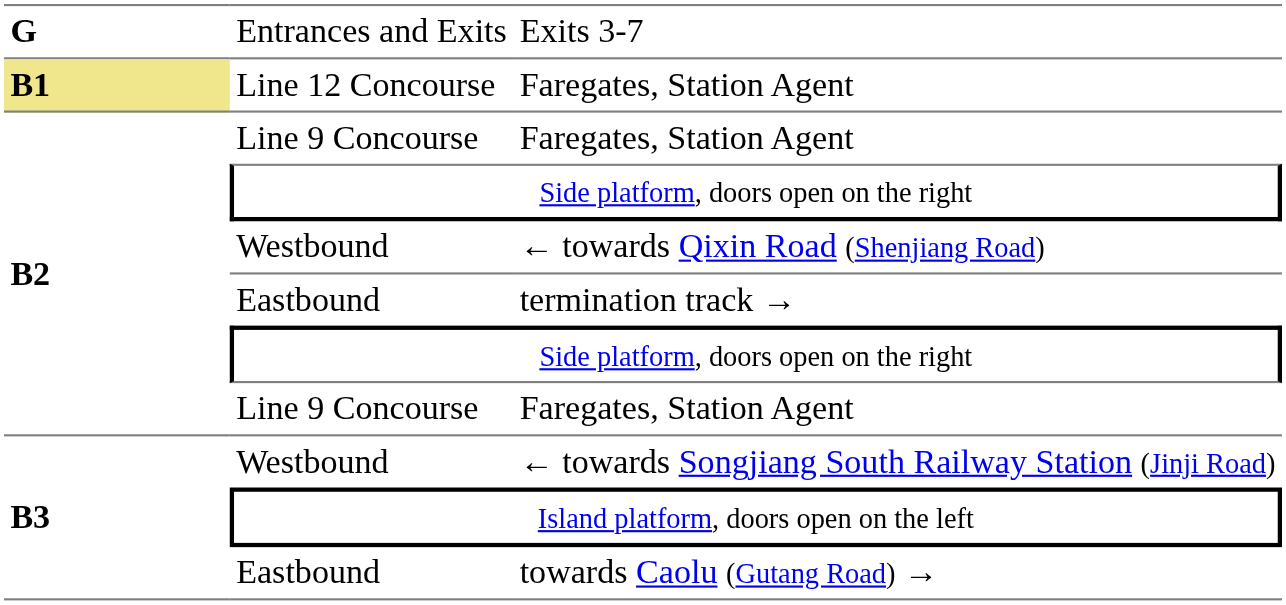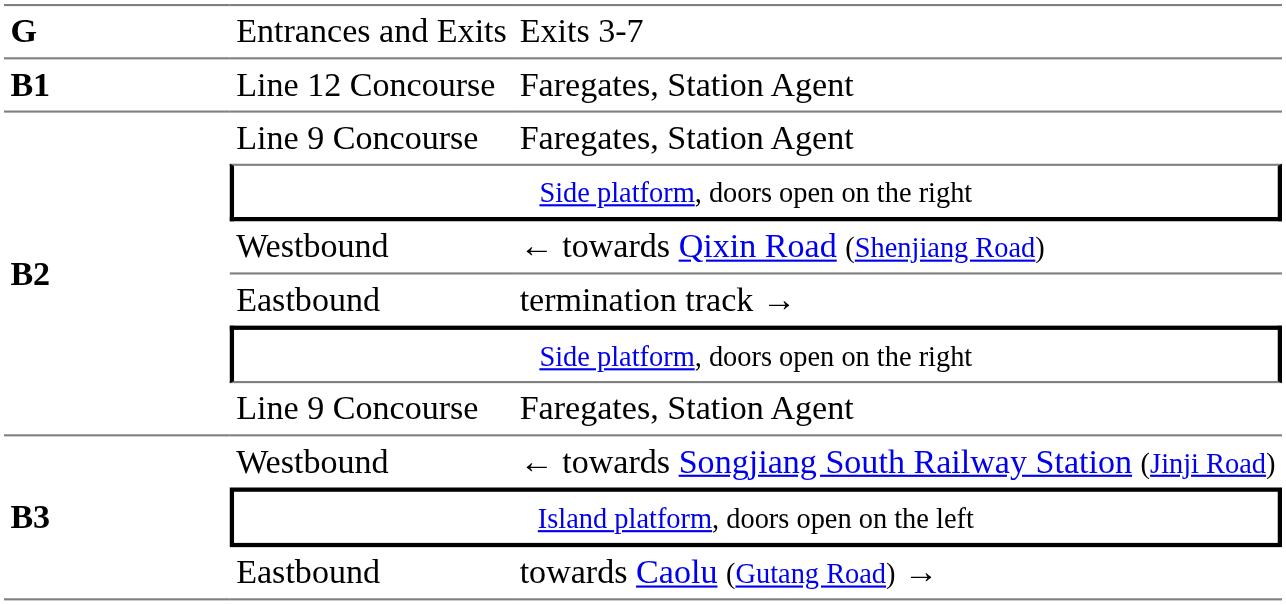(30, 84) khaki background -> (30, 84) no background
